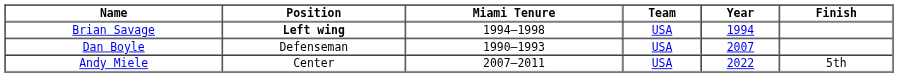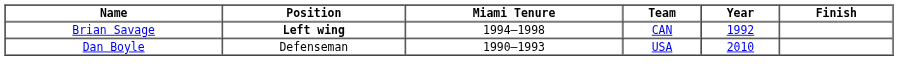(662, 30) USA -> (662, 30) CAN
(740, 30) 1994 -> (740, 30) 1992
(740, 47) 2007 -> (740, 47) 2010
- row: (114, 63)
